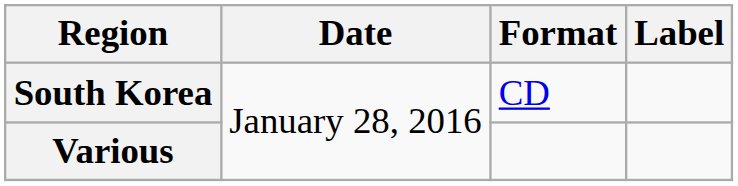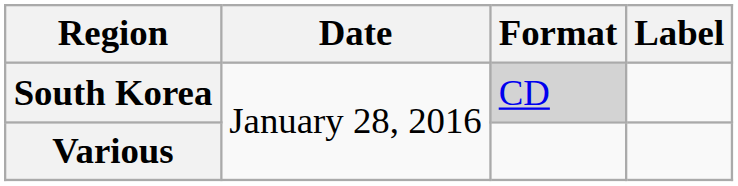(524, 92) no background -> (524, 92) lightgrey background
